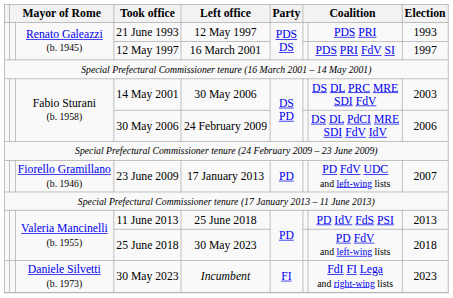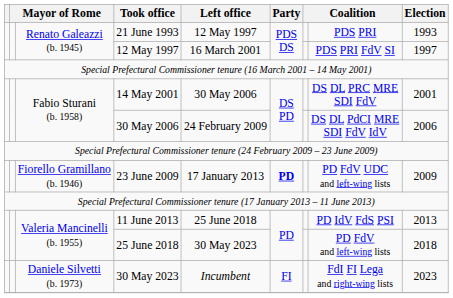(425, 94) 2003 -> (425, 94) 2001
(286, 176) normal -> (286, 176) bold
(425, 176) 2007 -> (425, 176) 2009
